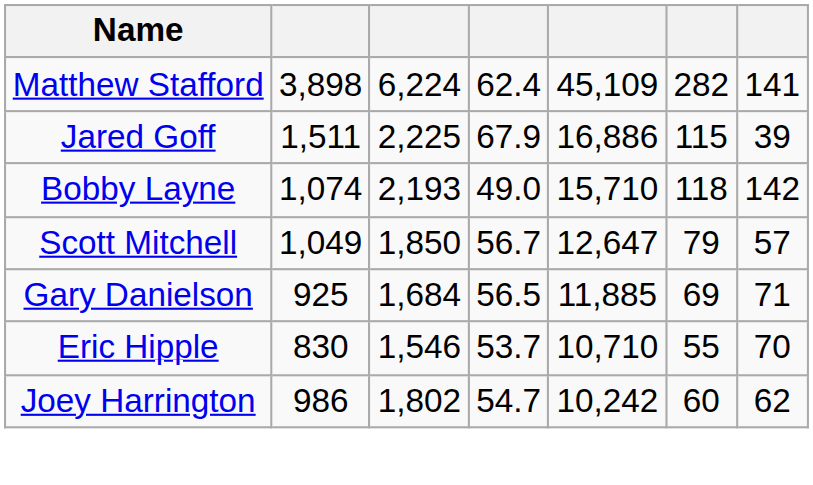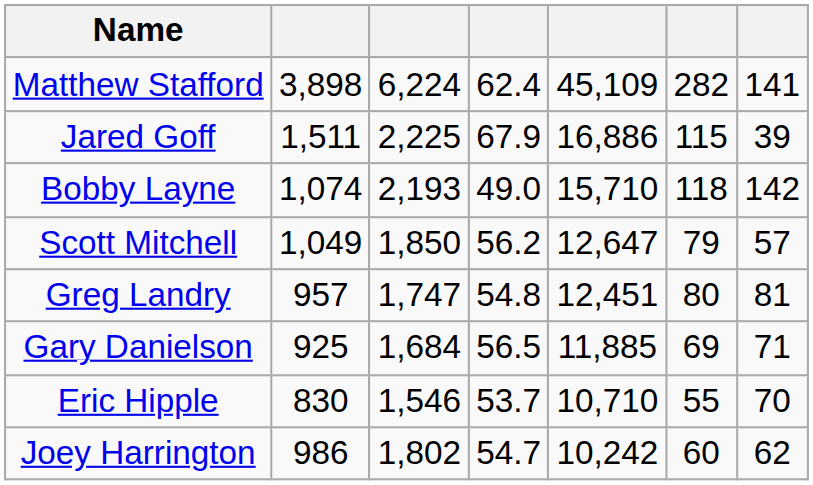(509, 242) 56.7 -> (509, 242) 56.2
+ row: (138, 294)
